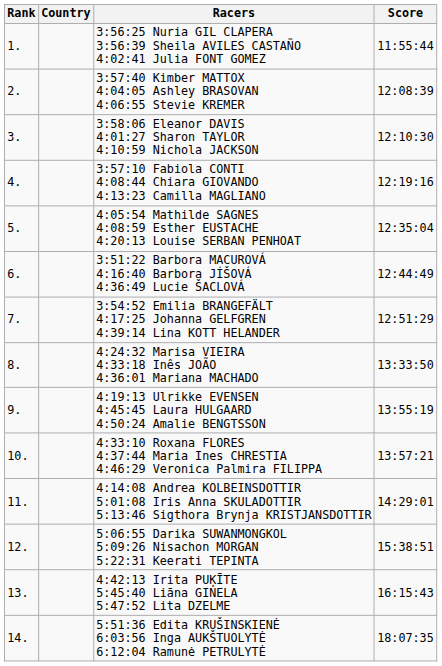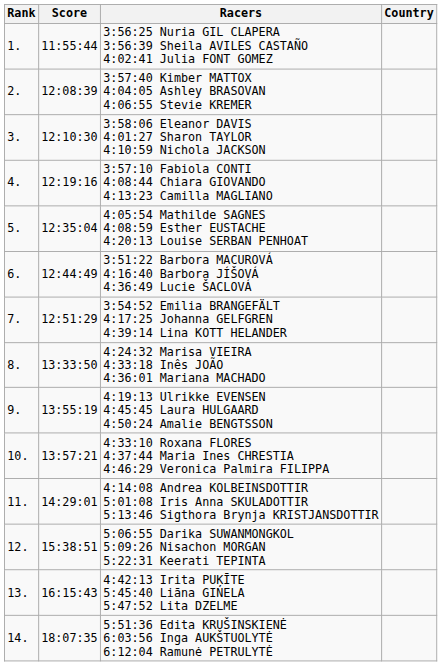columns swapped: (66, 14) <-> (405, 14)
